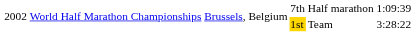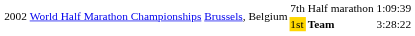(320, 24) normal -> (321, 24) bold
